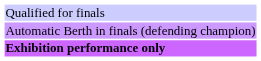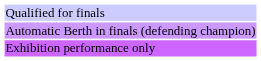(85, 48) bold -> (80, 48) normal
